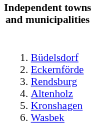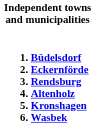(48, 88) normal -> (48, 88) bold
